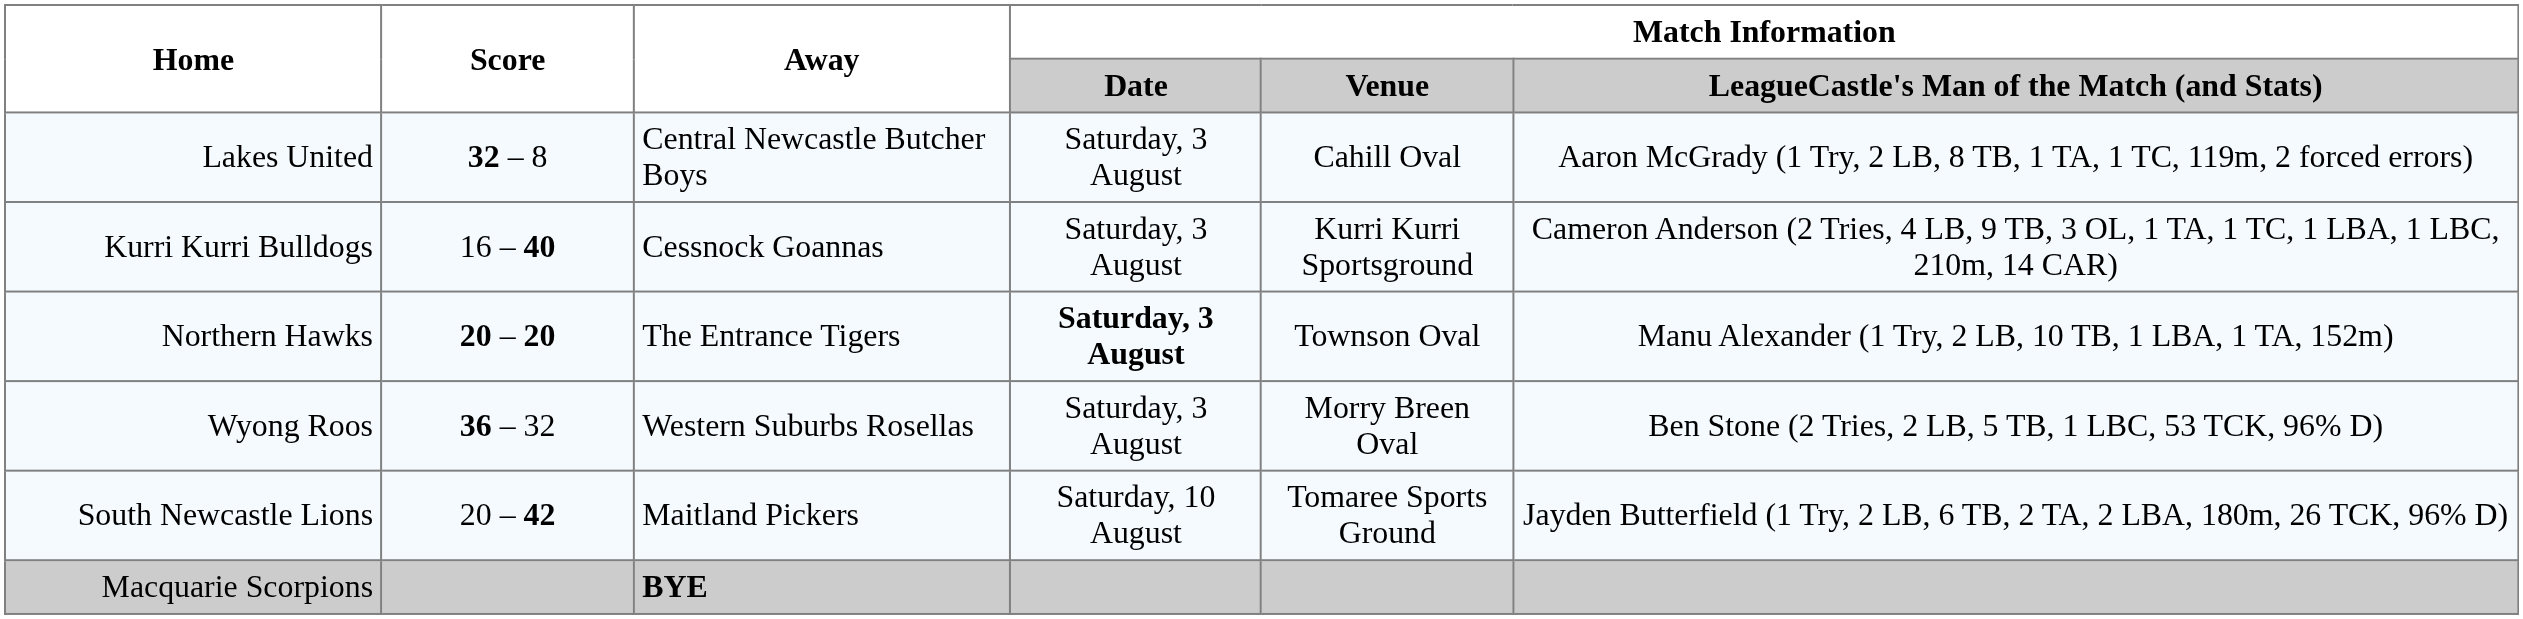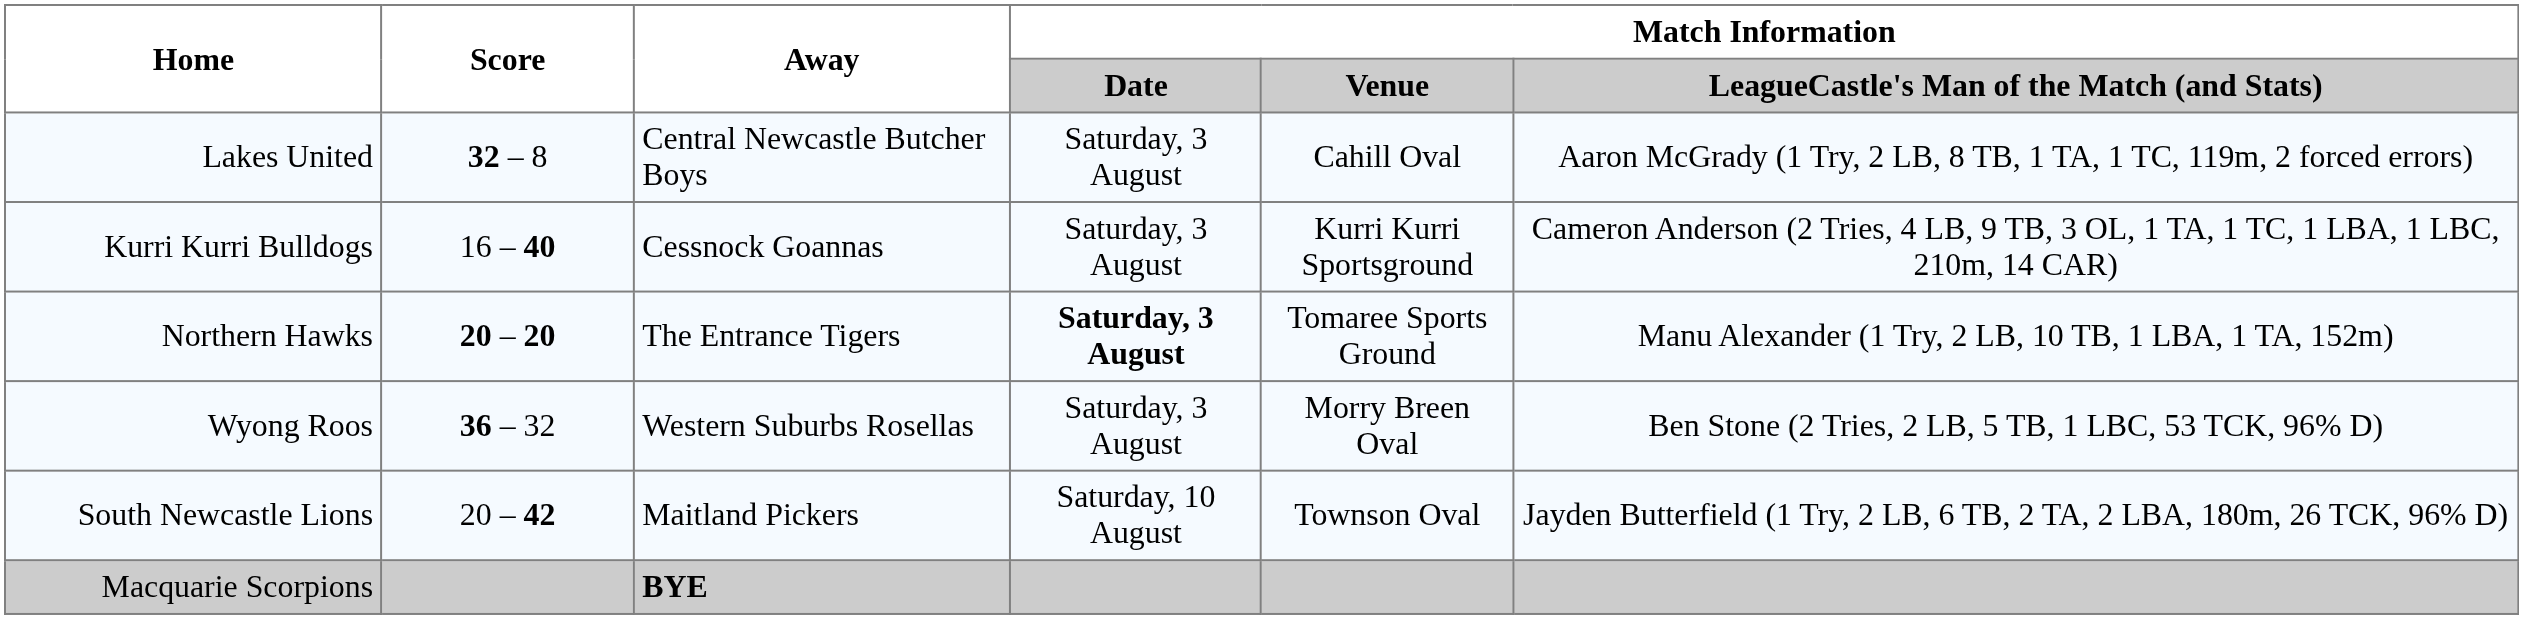(1387, 335) Townson Oval -> (1387, 335) Tomaree Sports Ground
(1387, 514) Tomaree Sports Ground -> (1387, 514) Townson Oval
